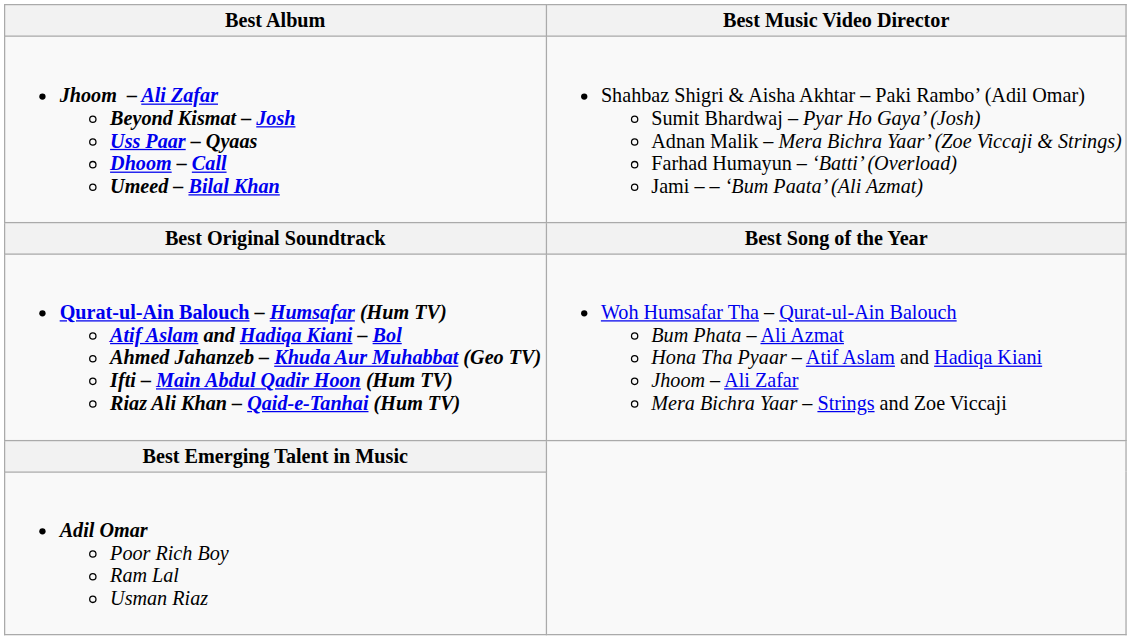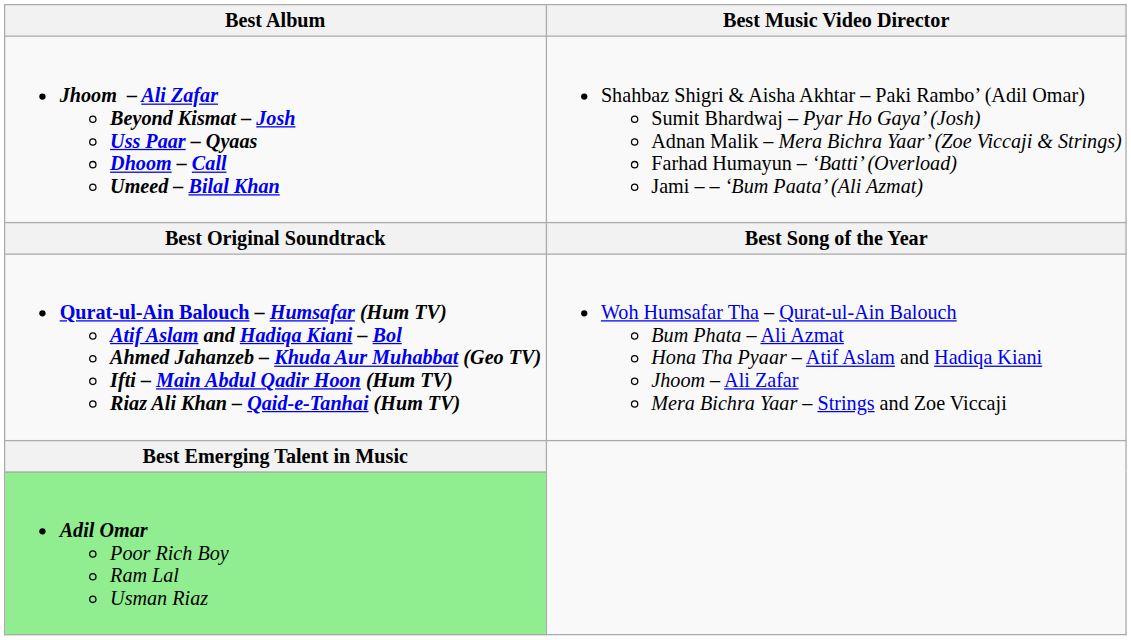(275, 565) no background -> (275, 565) lightgreen background
